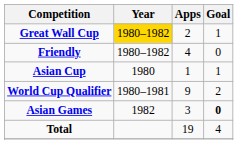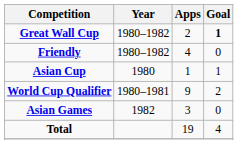(143, 33) gold background -> (143, 33) no background
(218, 33) normal -> (218, 33) bold
(218, 110) bold -> (218, 110) normal
